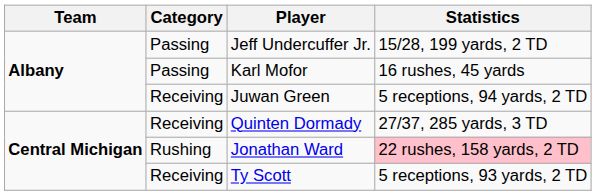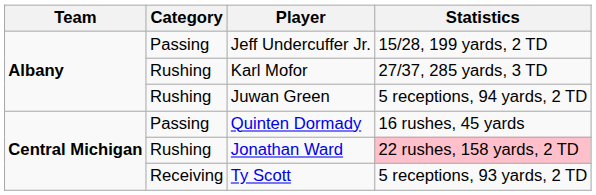(180, 71) Passing -> (181, 71) Rushing
(452, 71) 16 rushes, 45 yards -> (463, 71) 27/37, 285 yards, 3 TD
(187, 97) Receiving -> (181, 97) Rushing
(187, 123) Receiving -> (180, 123) Passing
(463, 123) 27/37, 285 yards, 3 TD -> (452, 123) 16 rushes, 45 yards
